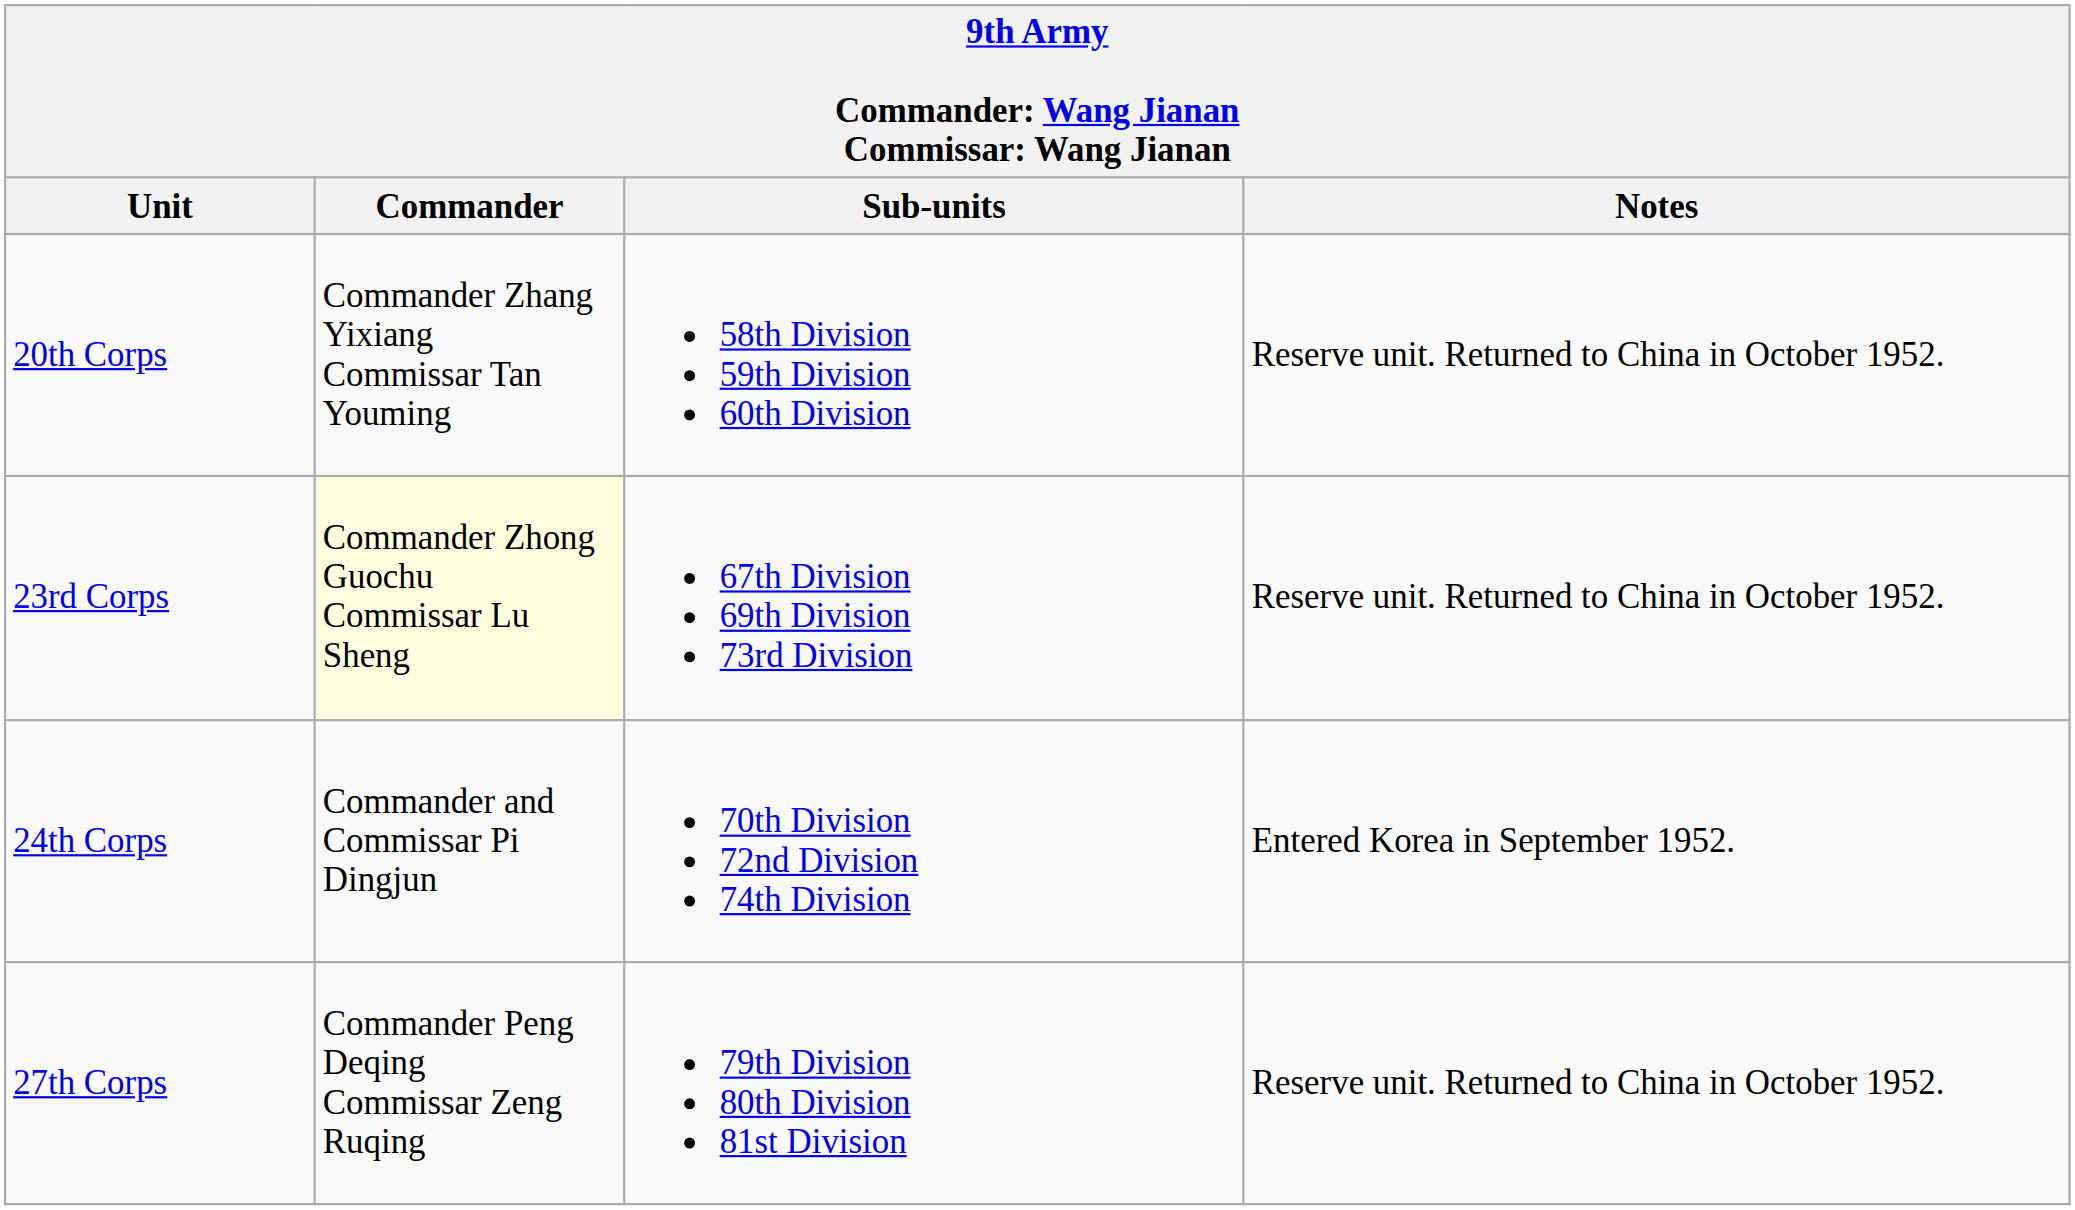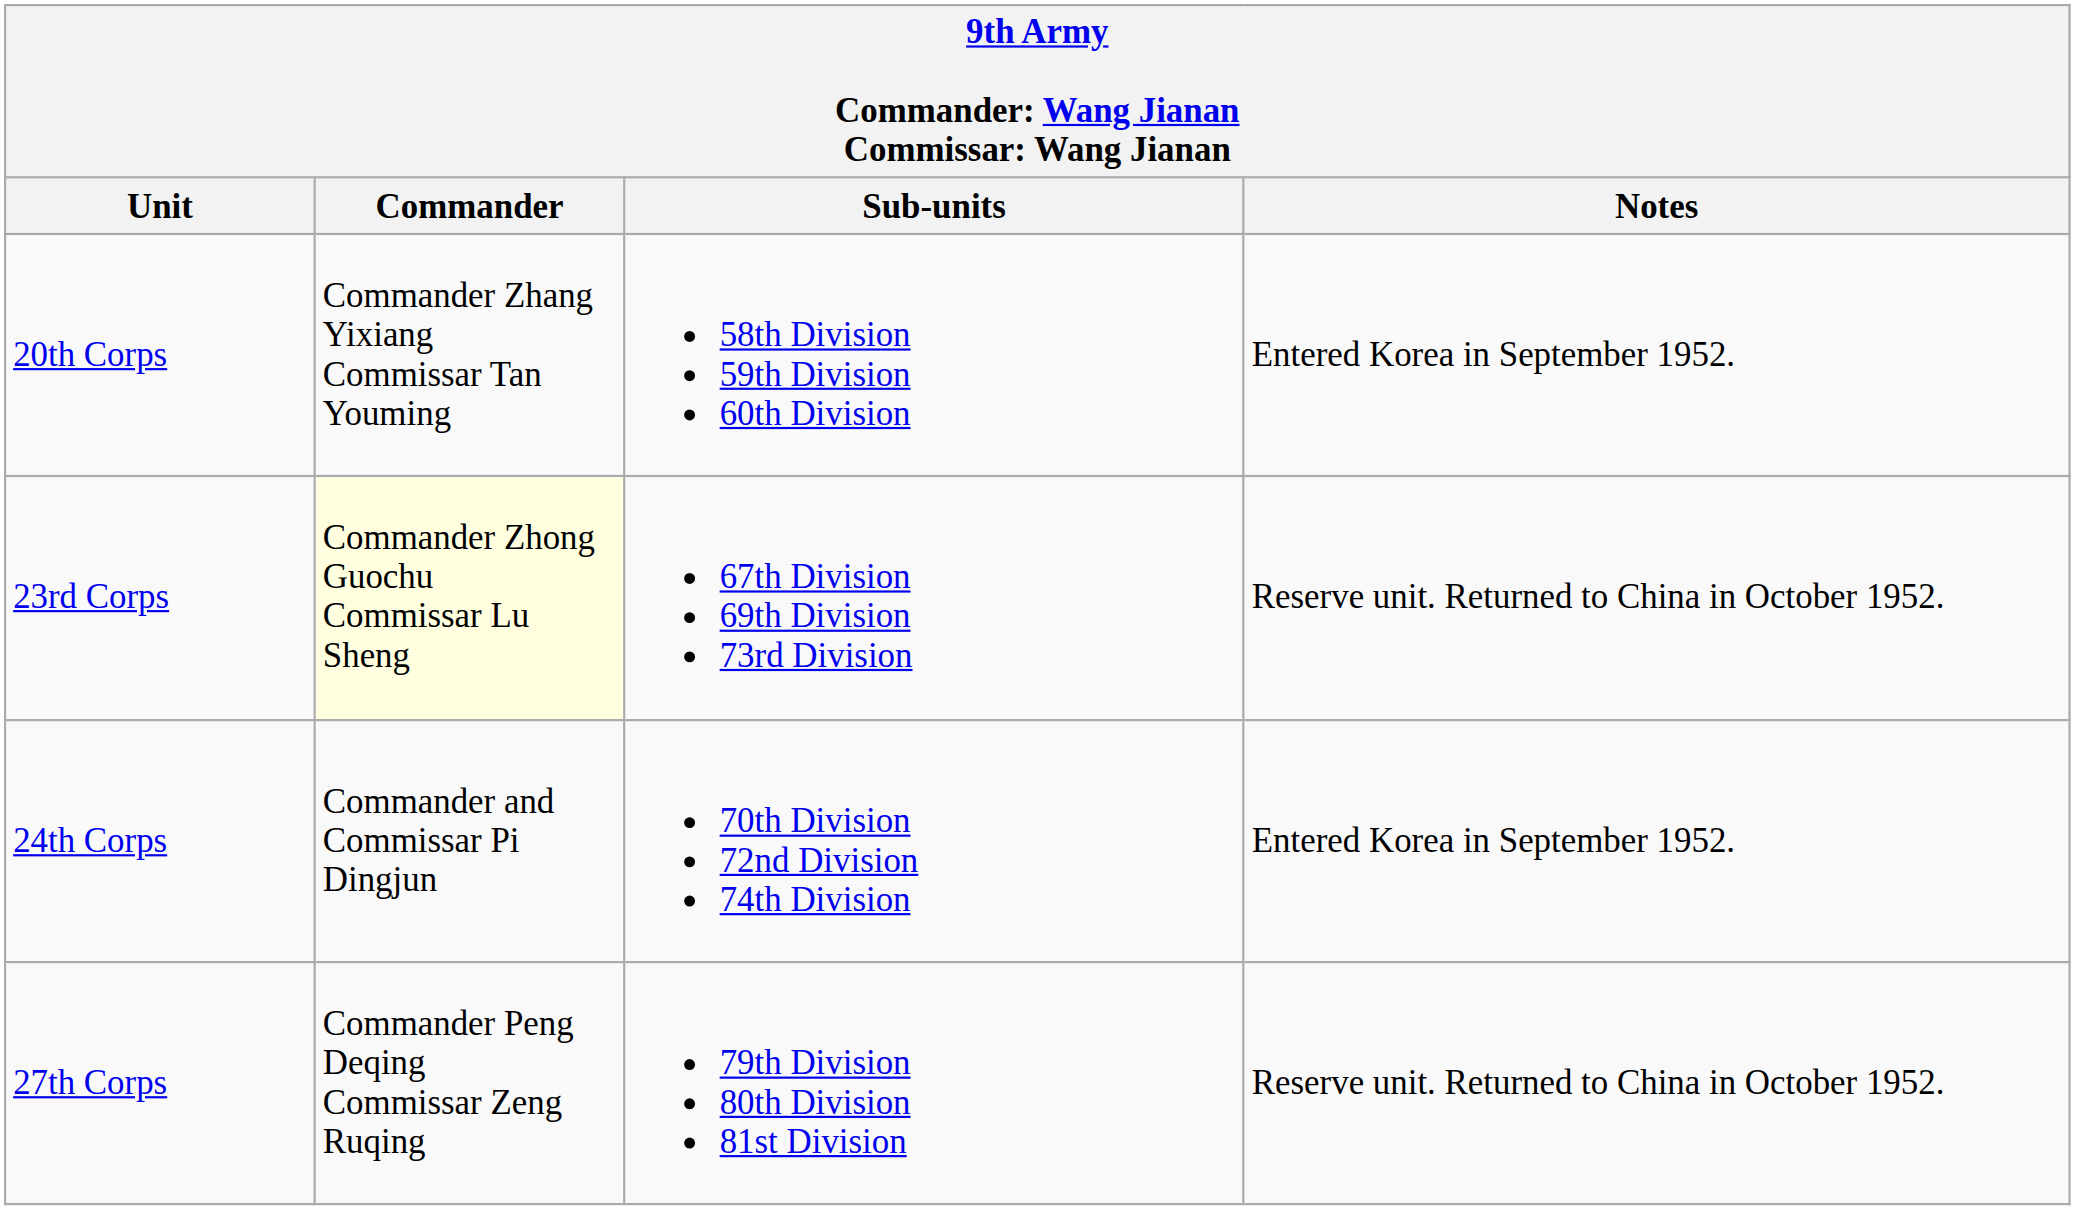(1598, 354) Reserve unit. Returned to China in October 1952. -> (1493, 354) Entered Korea in September 1952.
